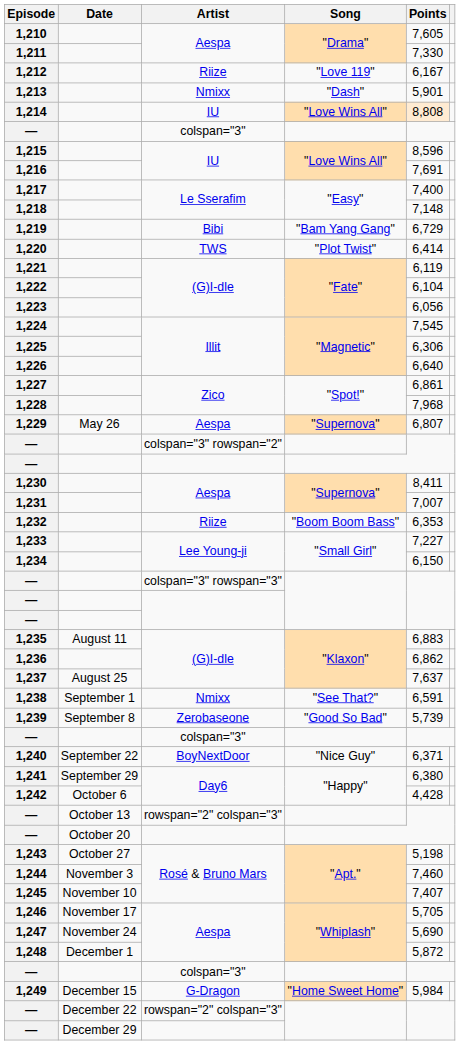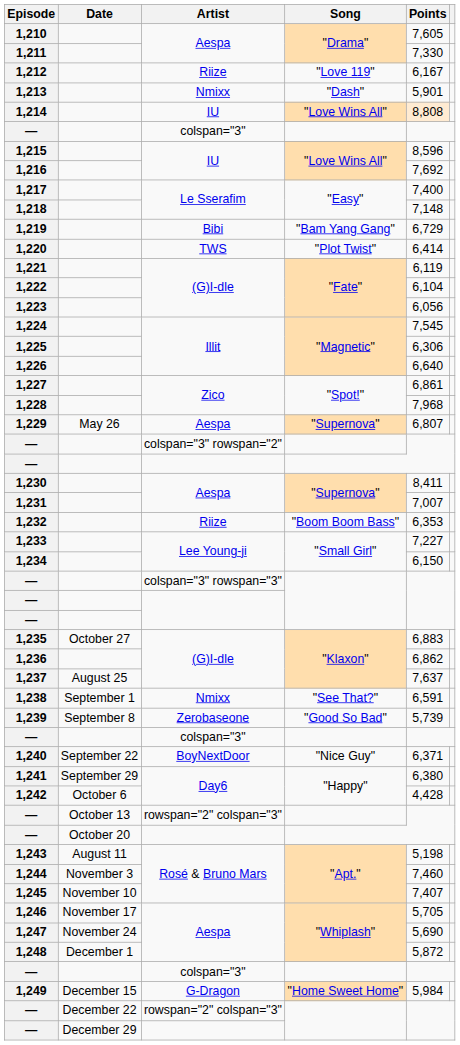(428, 170) 7,691 -> (428, 170) 7,692
(100, 639) August 11 -> (100, 639) October 27
(100, 854) October 27 -> (100, 854) August 11
